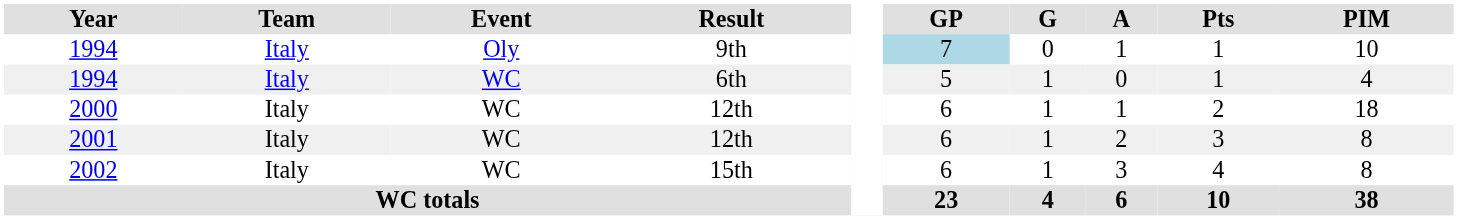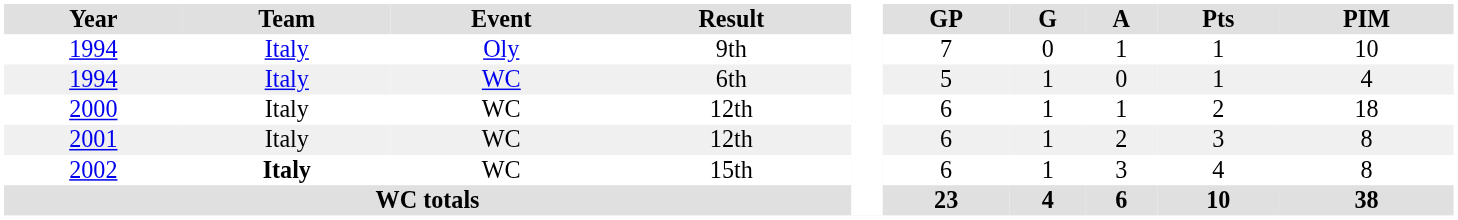(946, 49) lightblue background -> (946, 49) no background
(287, 169) normal -> (287, 169) bold
